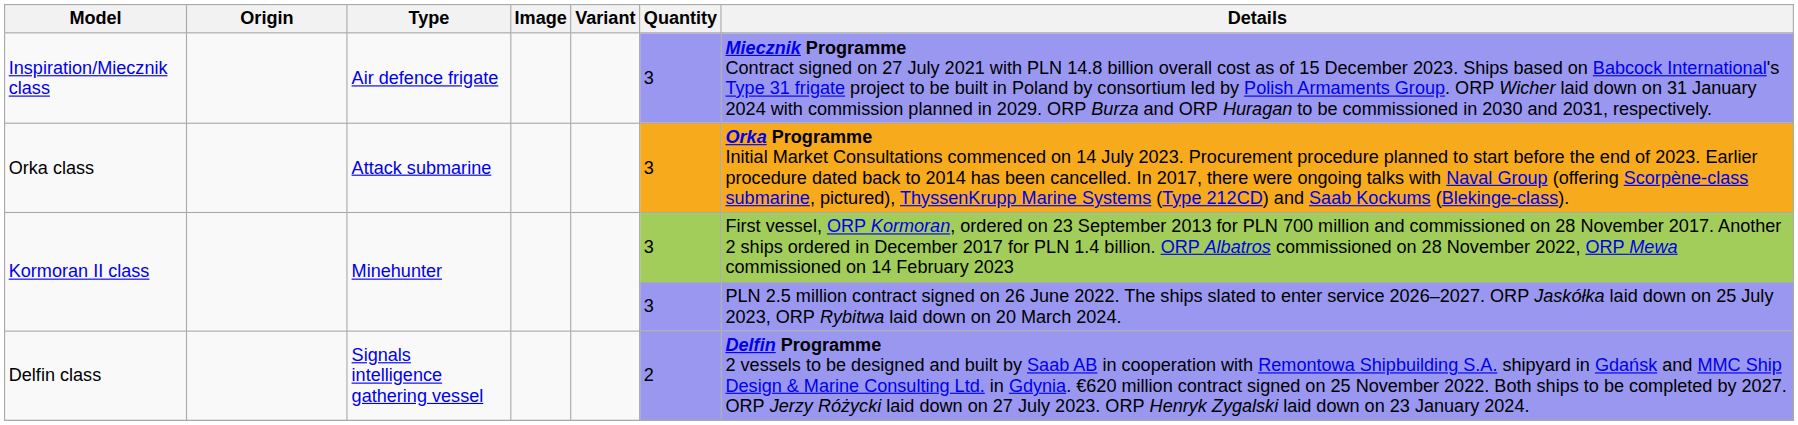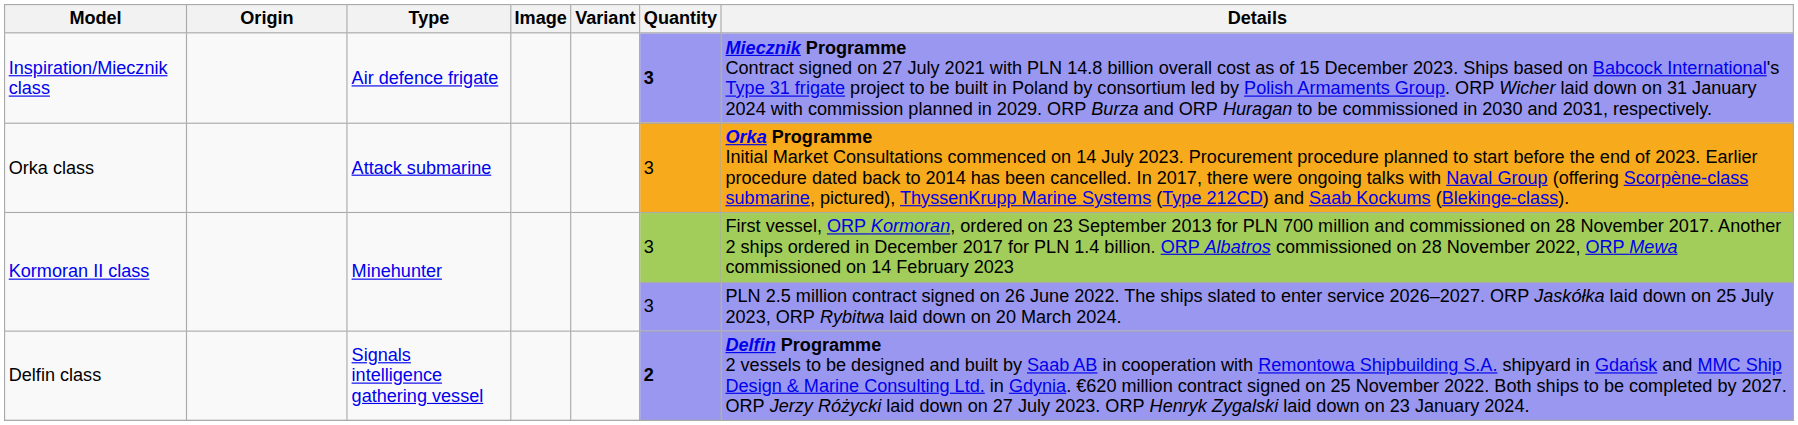(649, 78) normal -> (649, 78) bold
(649, 375) normal -> (649, 375) bold
